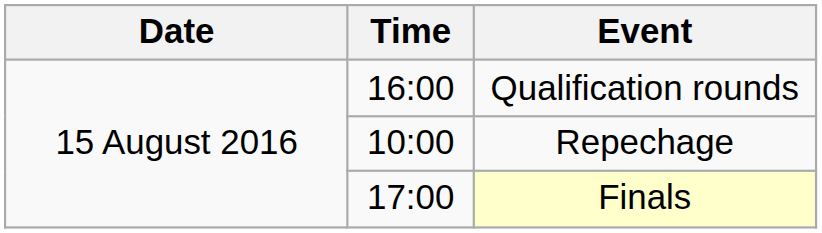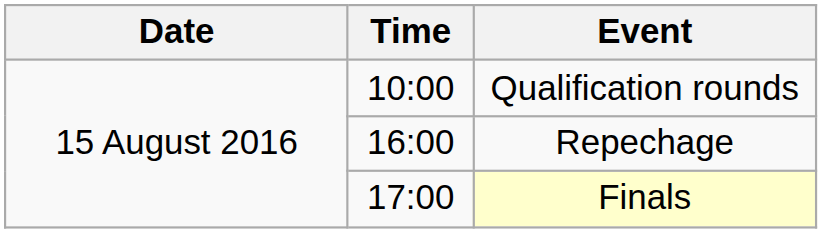(411, 87) 16:00 -> (411, 87) 10:00
(411, 142) 10:00 -> (411, 142) 16:00
